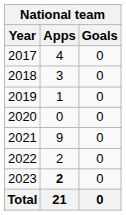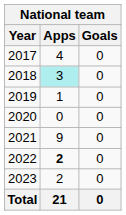(60, 76) no background -> (60, 76) paleturquoise background
(60, 158) normal -> (60, 158) bold
(60, 179) bold -> (60, 179) normal
